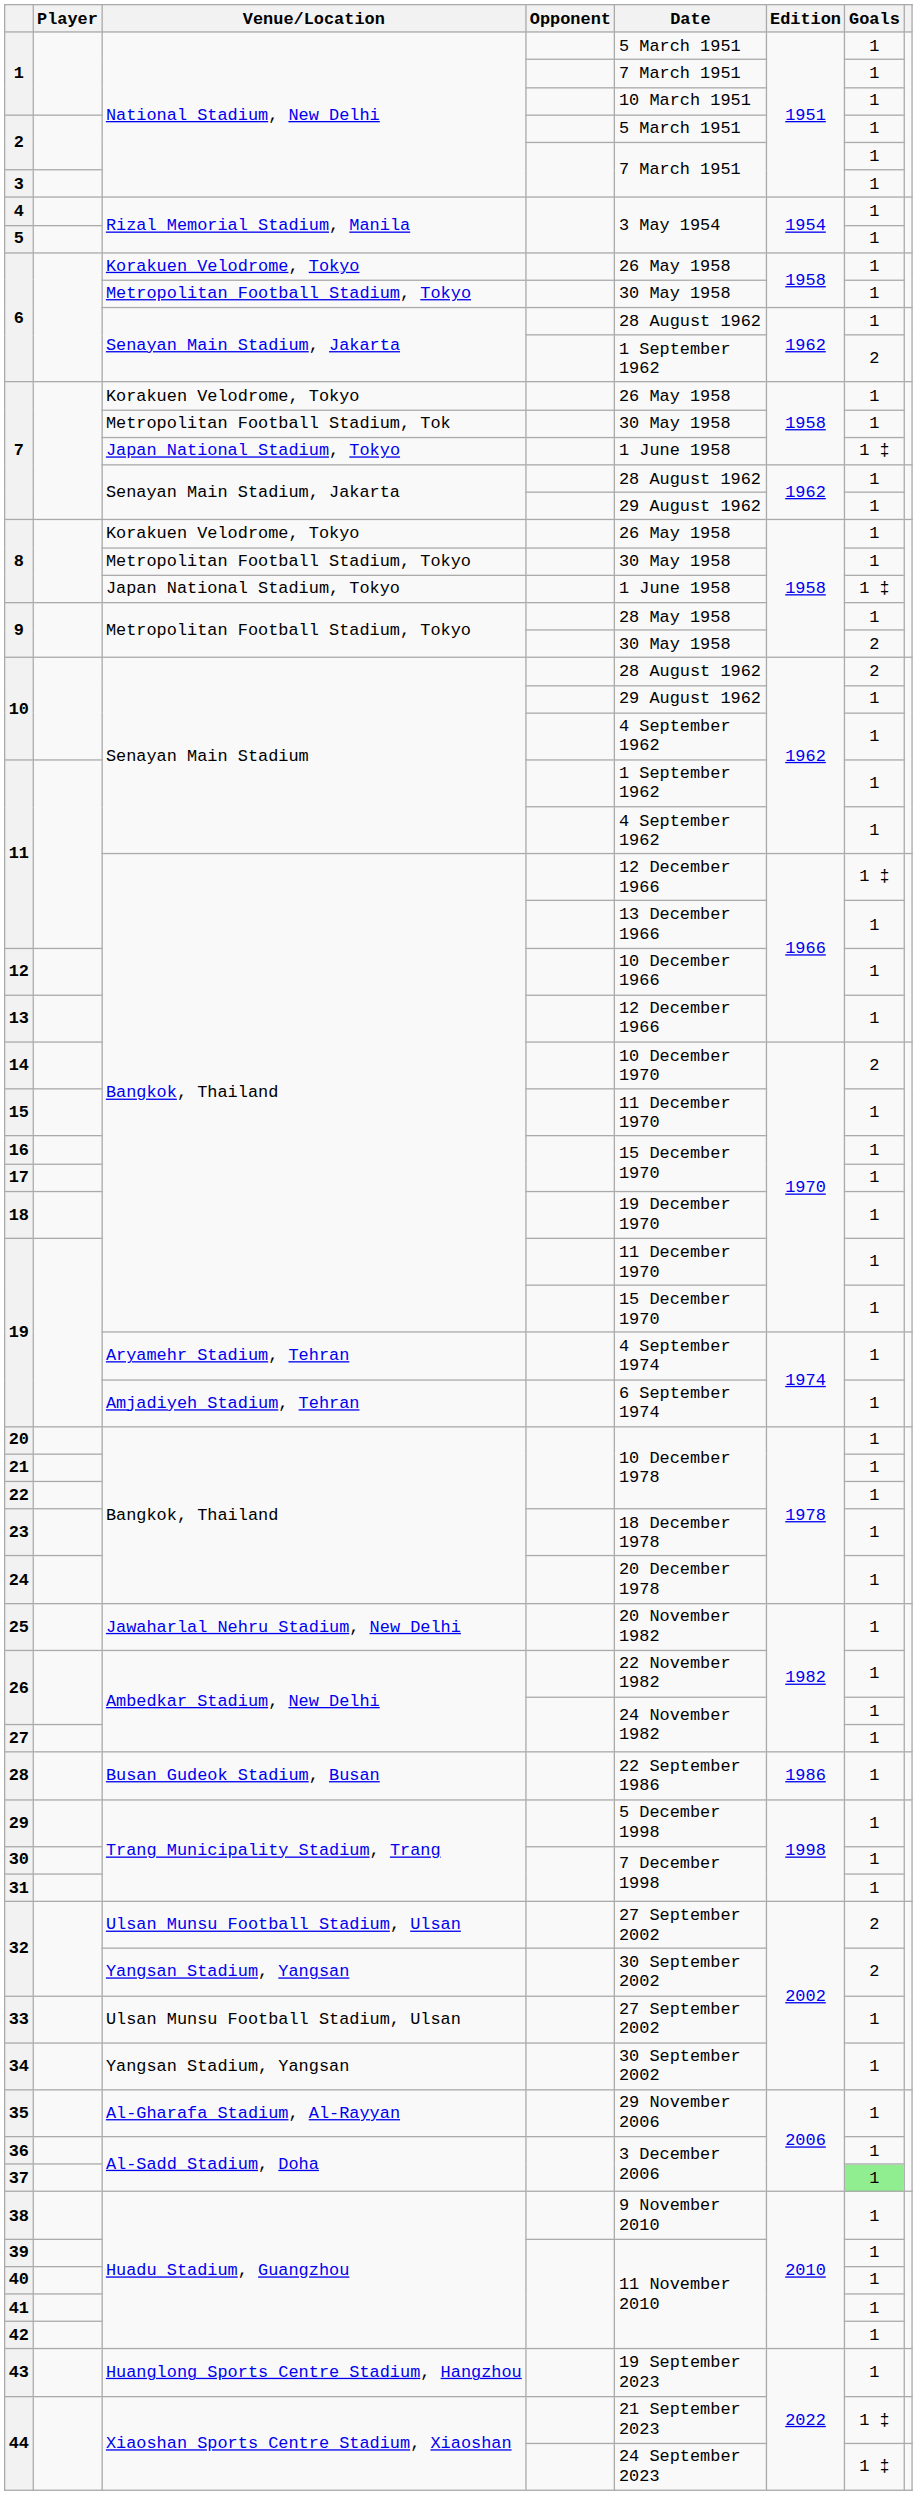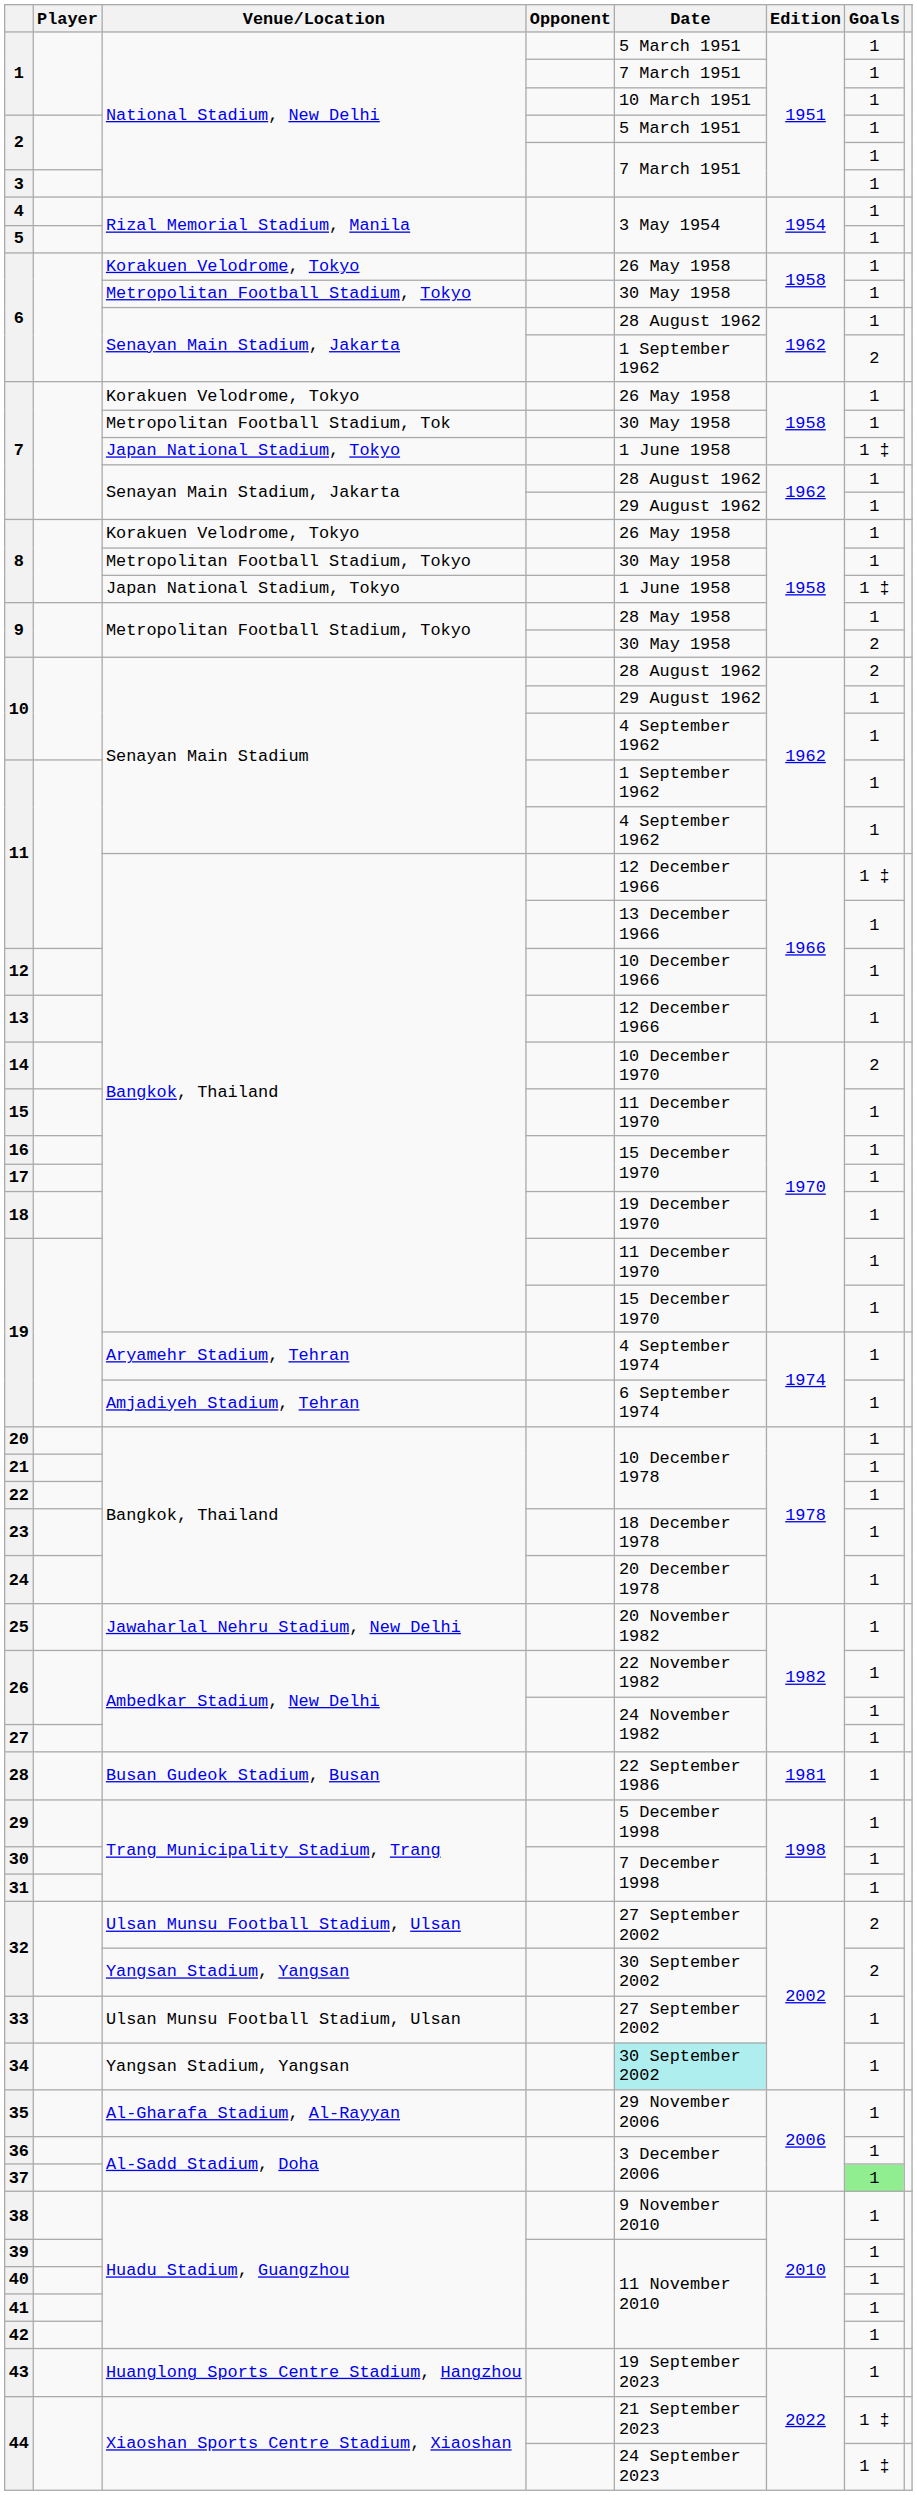(806, 1776) 1986 -> (806, 1776) 1981
(680, 2066) no background -> (680, 2066) paleturquoise background
